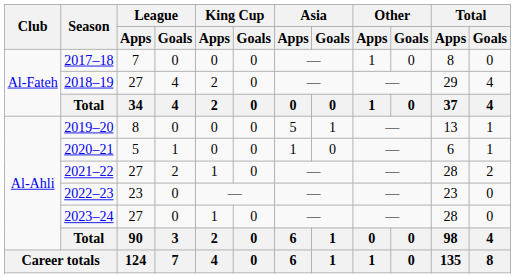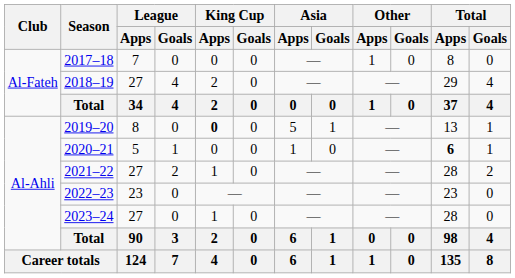(214, 127) normal -> (214, 127) bold
(451, 149) normal -> (451, 149) bold
